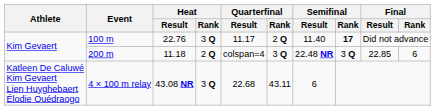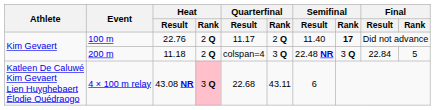(208, 40) 3 Q -> (208, 40) 2 Q
(380, 54) 22.85 -> (380, 54) 22.84
(415, 54) 6 -> (415, 54) 5
(208, 84) no background -> (208, 84) pink background
